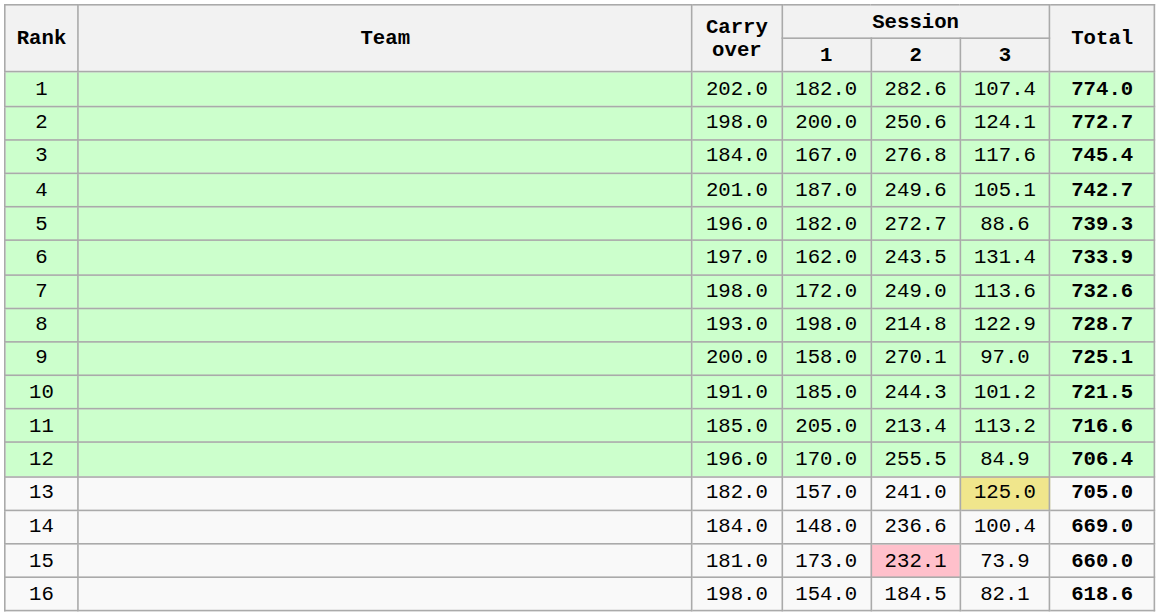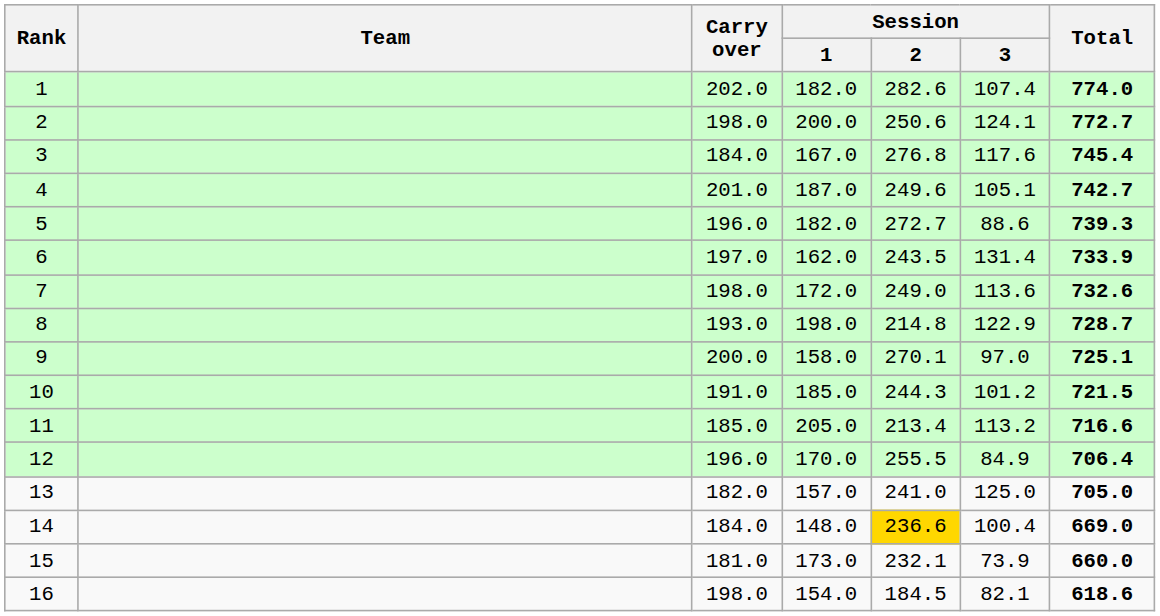(1005, 493) khaki background -> (1005, 493) no background
(916, 527) no background -> (916, 527) gold background
(916, 561) pink background -> (916, 561) no background
